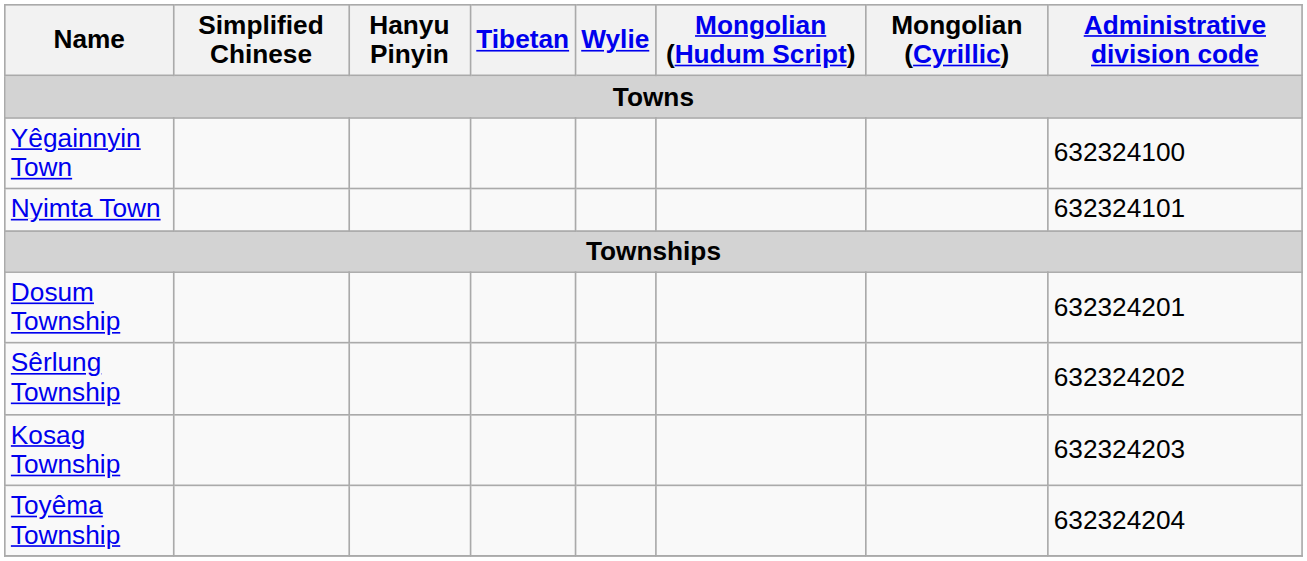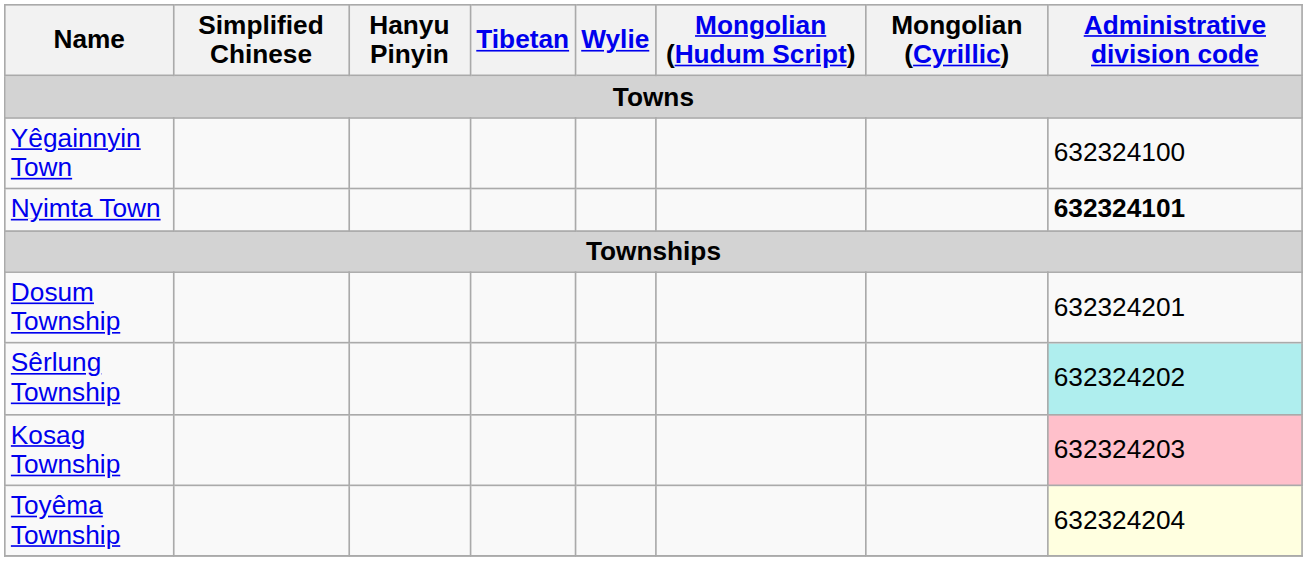(1119, 209) normal -> (1119, 209) bold
(1119, 378) no background -> (1119, 378) paleturquoise background
(1119, 449) no background -> (1119, 449) pink background
(1119, 520) no background -> (1119, 520) lightyellow background
